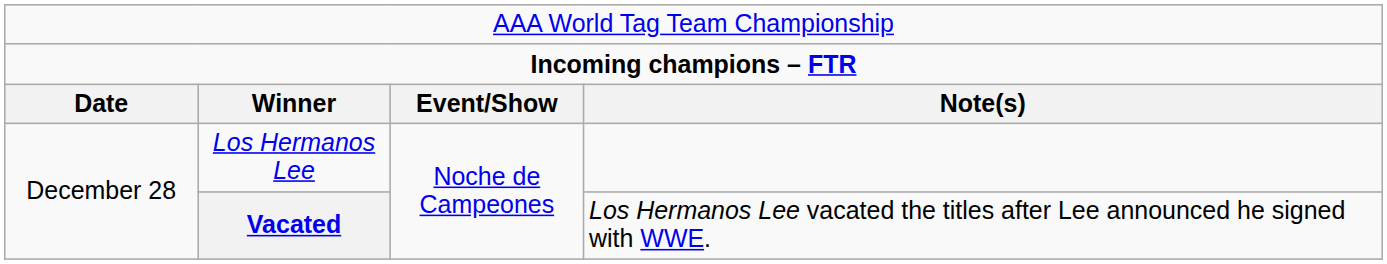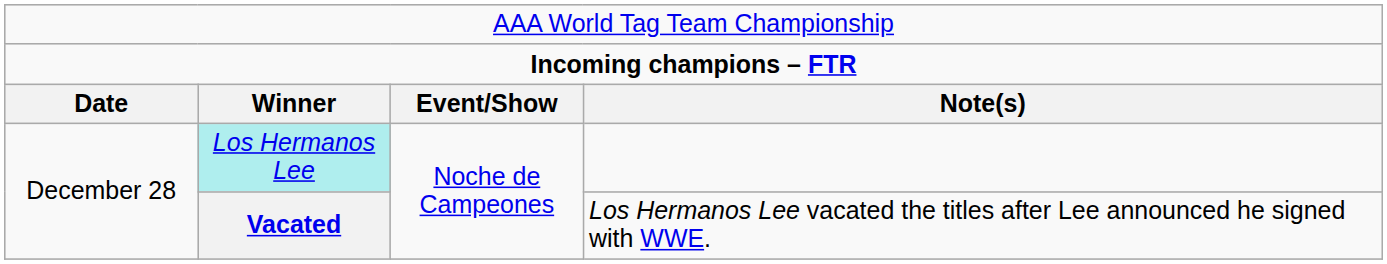(294, 157) no background -> (294, 157) paleturquoise background
